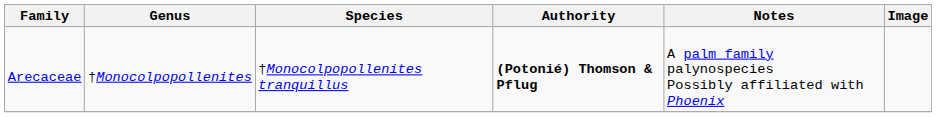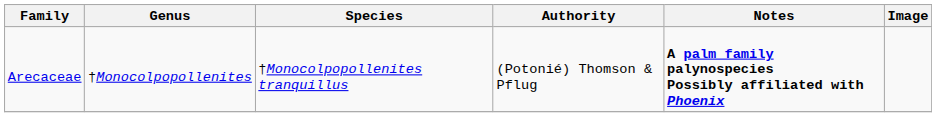(574, 77) bold -> (574, 77) normal
(765, 77) normal -> (765, 77) bold
